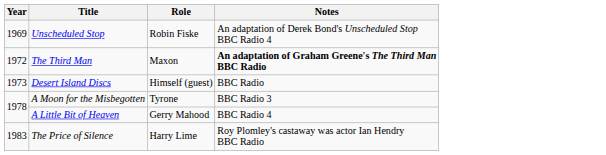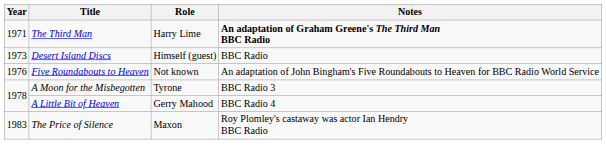- row: (68, 34)
(17, 61) 1972 -> (17, 34) 1971
(164, 61) Maxon -> (177, 34) Harry Lime
+ row: (90, 71)
(173, 136) Harry Lime -> (168, 125) Maxon
